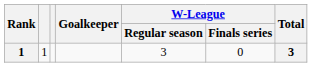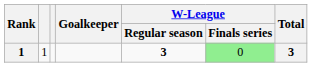(163, 52) normal -> (163, 52) bold
(240, 52) no background -> (240, 52) lightgreen background
